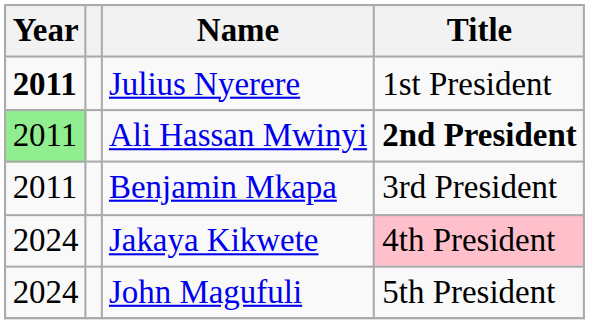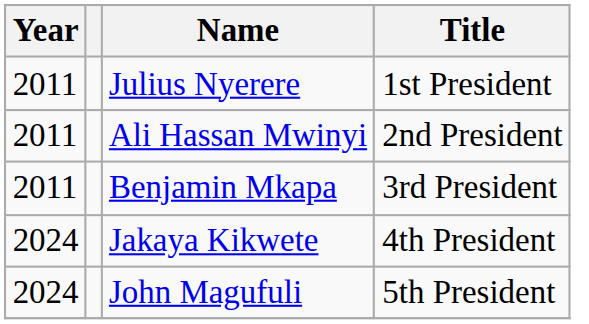(45, 82) bold -> (45, 82) normal
(45, 135) lightgreen background -> (45, 135) no background
(480, 135) bold -> (472, 135) normal
(469, 239) pink background -> (469, 239) no background
